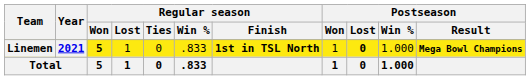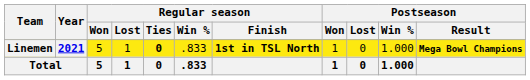(99, 49) bold -> (99, 49) normal
(159, 49) normal -> (159, 49) bold
(363, 49) bold -> (363, 49) normal
